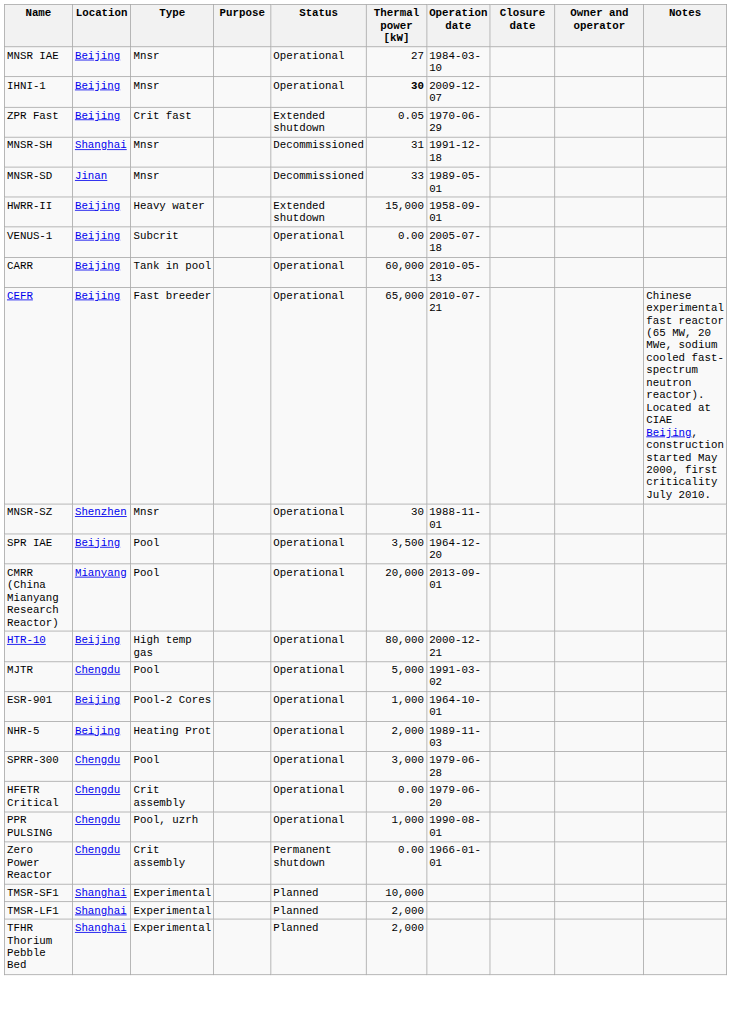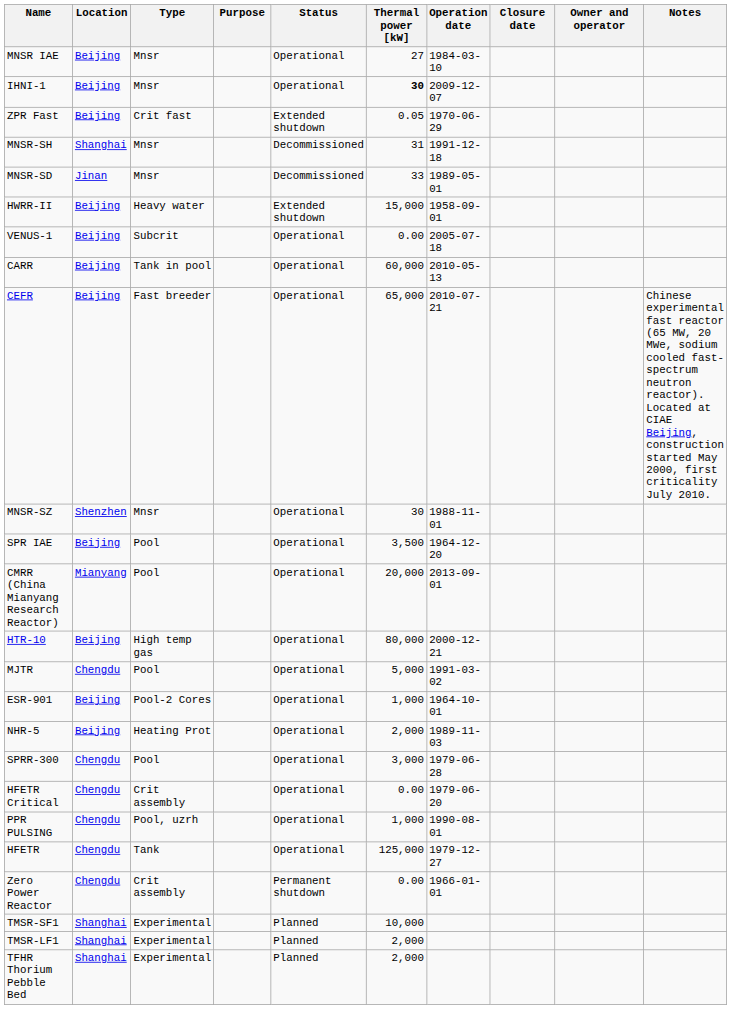+ row: (23, 850)
